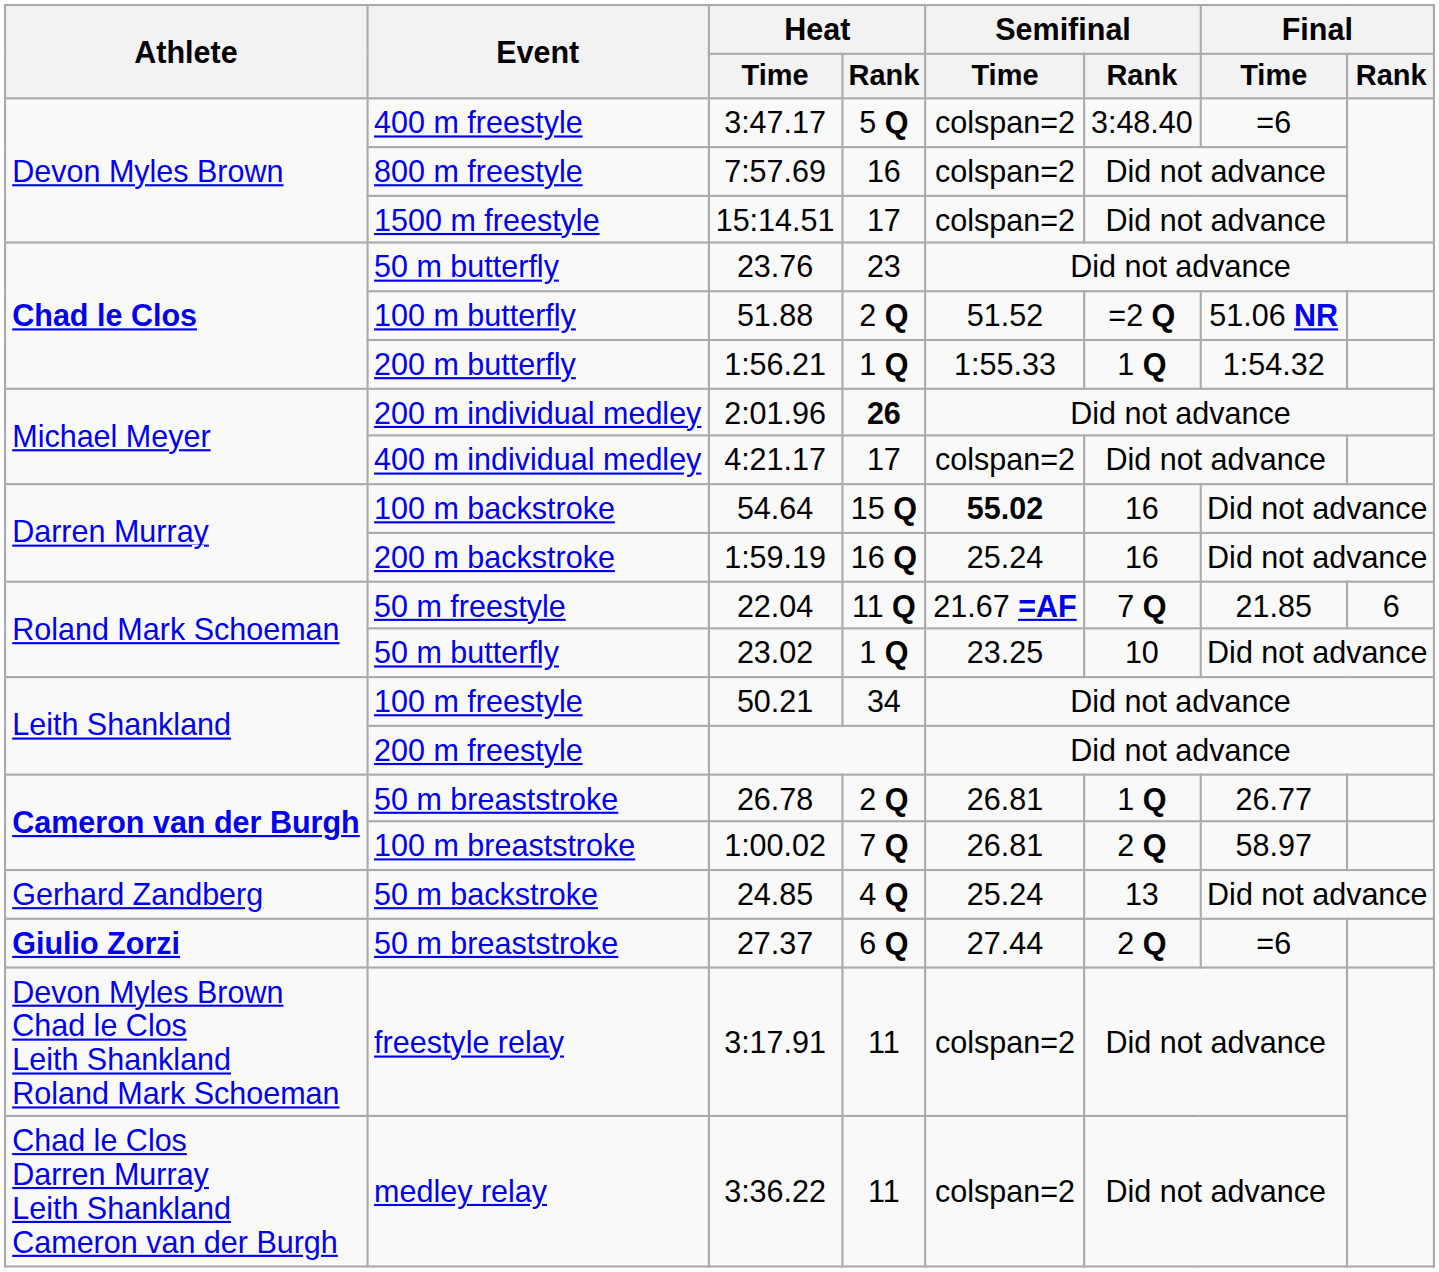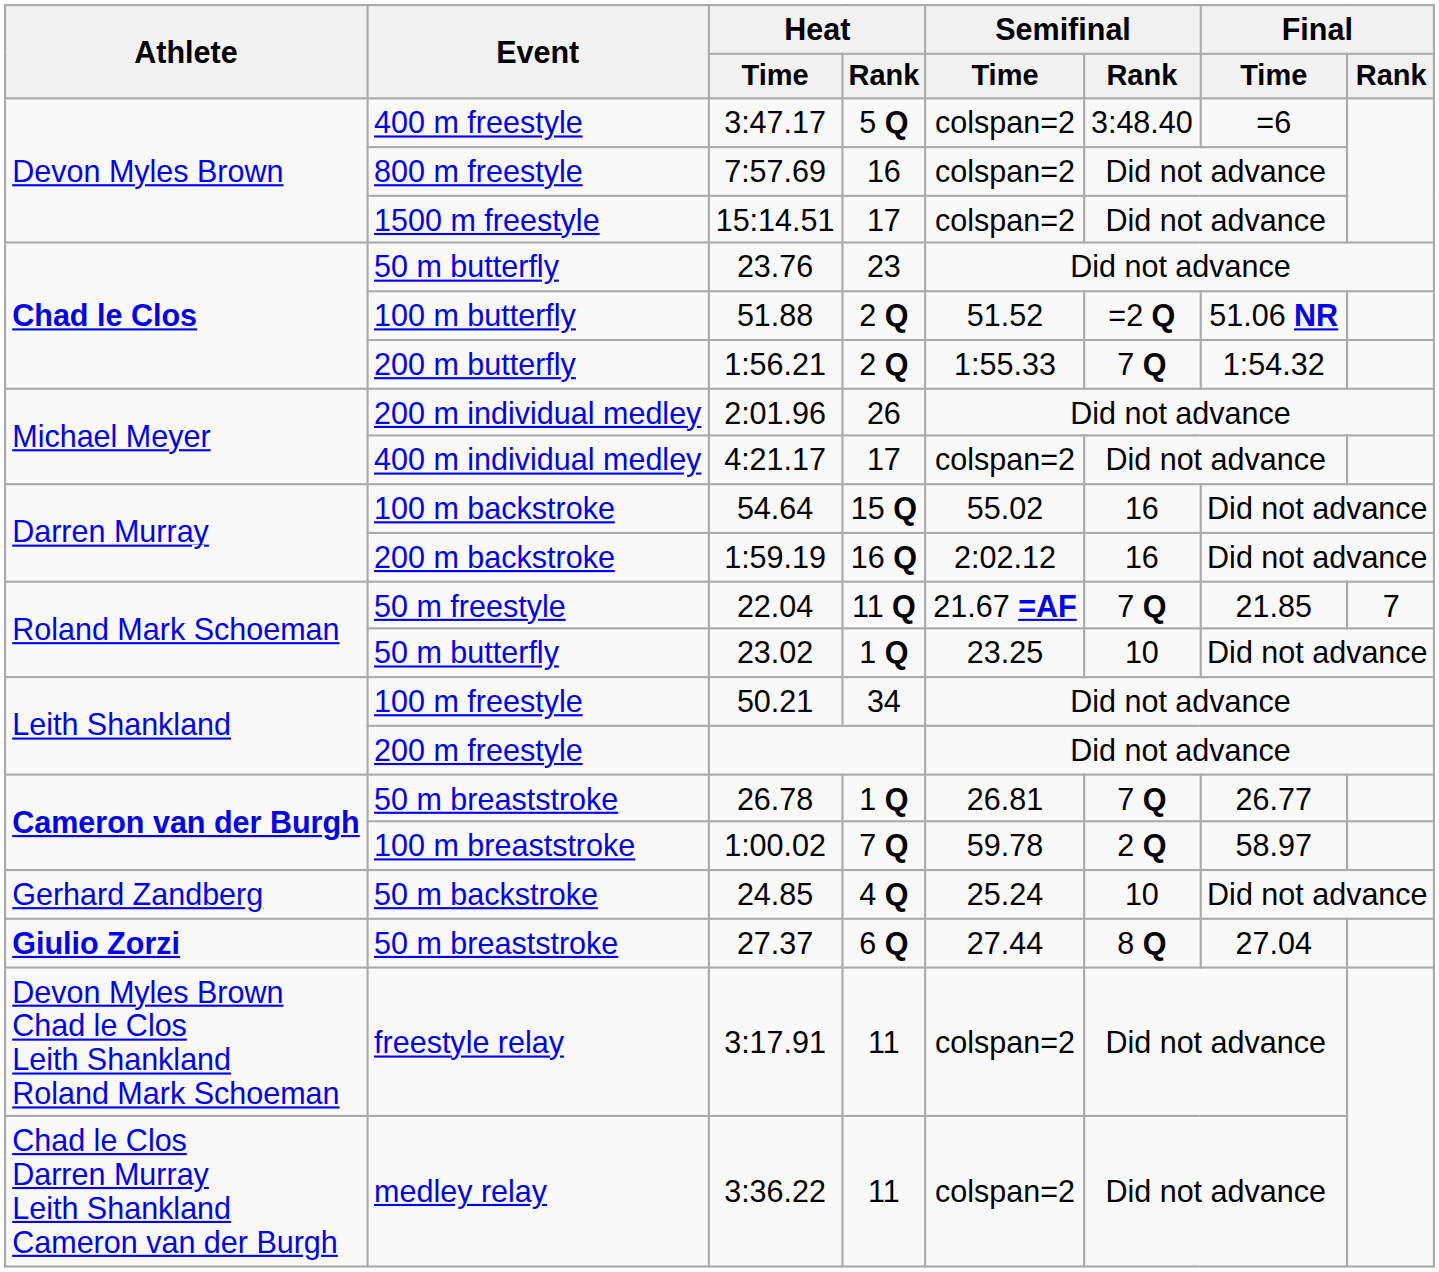(884, 364) 1 Q -> (884, 364) 2 Q
(1142, 364) 1 Q -> (1142, 364) 7 Q
(884, 413) bold -> (884, 413) normal
(1005, 509) bold -> (1005, 509) normal
(1005, 557) 25.24 -> (1005, 557) 2:02.12
(1391, 606) 6 -> (1391, 606) 7
(884, 799) 2 Q -> (884, 799) 1 Q
(1142, 799) 1 Q -> (1142, 799) 7 Q
(1005, 847) 26.81 -> (1005, 847) 59.78
(1142, 895) 13 -> (1142, 895) 10
(1142, 943) 2 Q -> (1142, 943) 8 Q
(1274, 943) =6 -> (1274, 943) 27.04
